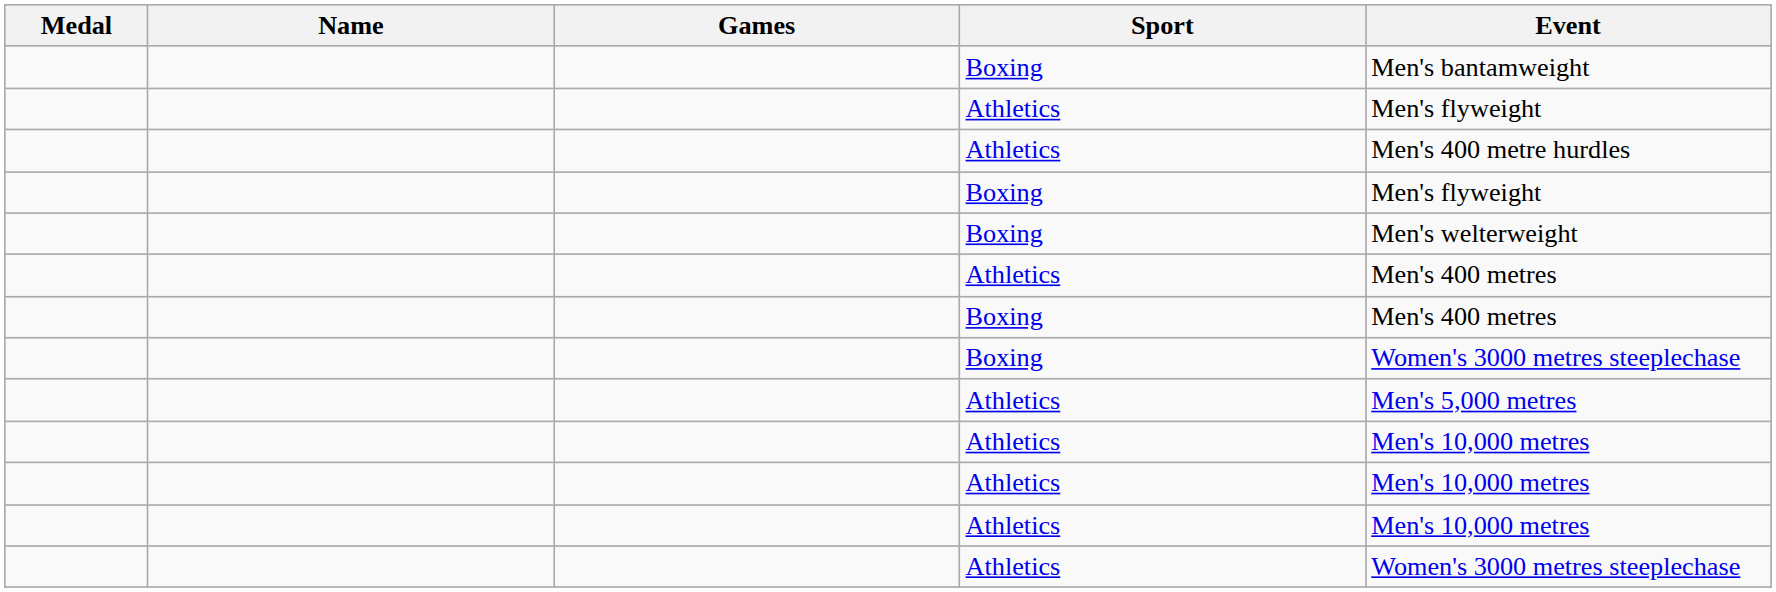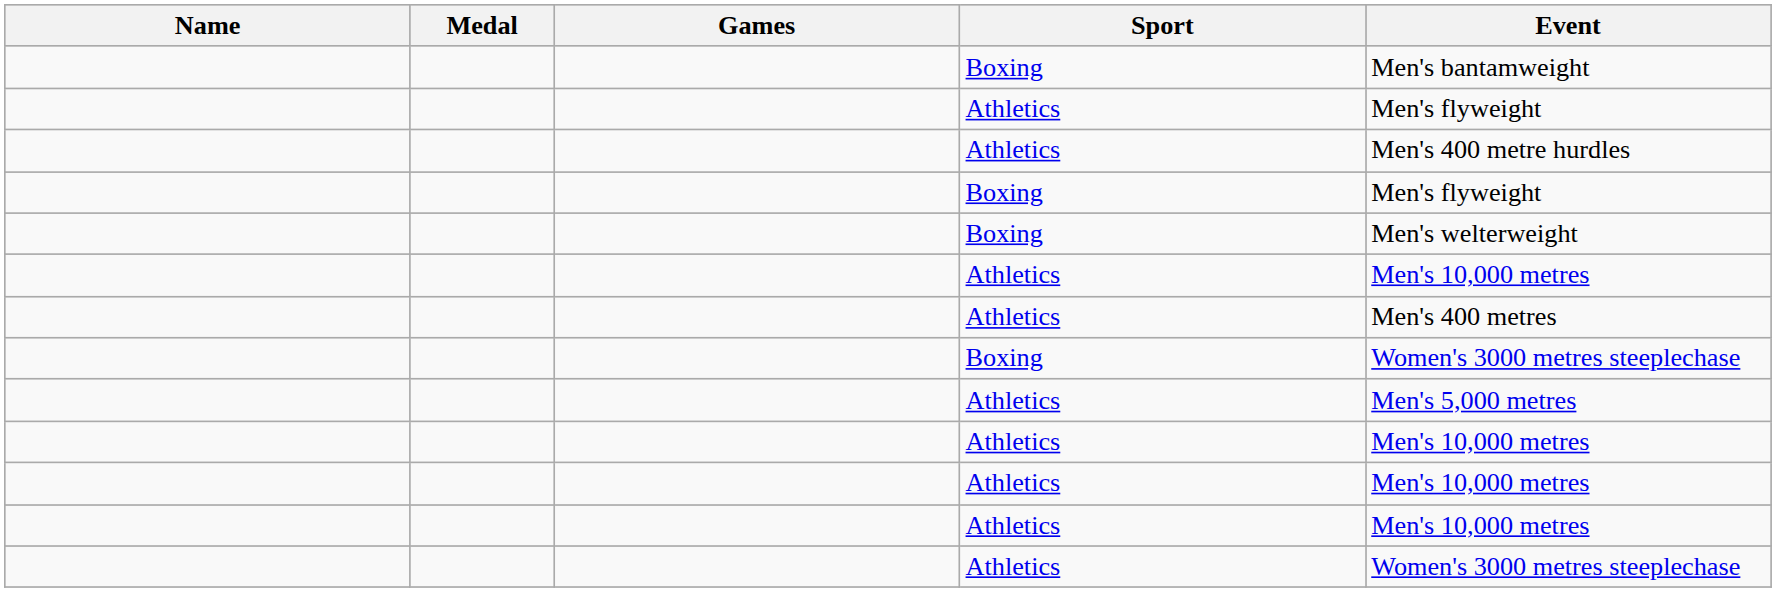columns swapped: (76, 25) <-> (351, 25)
(1464, 274) Men's 400 metres -> (1480, 274) Men's 10,000 metres
(1004, 316) Boxing -> (1013, 316) Athletics
